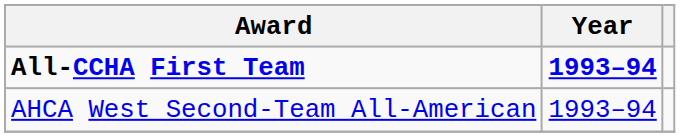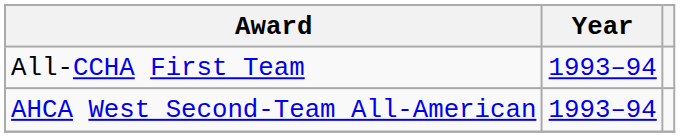(158, 68) bold -> (158, 68) normal
(603, 68) bold -> (603, 68) normal
